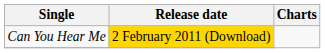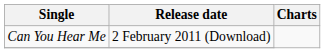(191, 36) gold background -> (191, 36) no background
